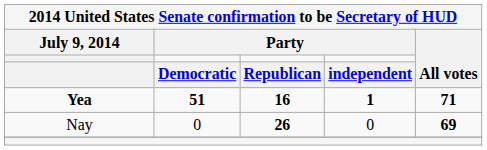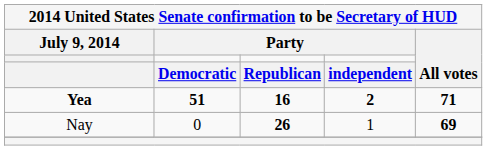(370, 99) 1 -> (370, 99) 2
(370, 124) 0 -> (370, 124) 1
